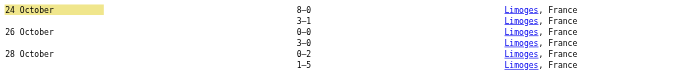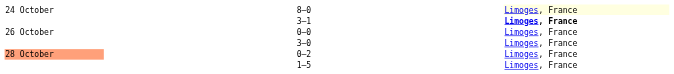(30, 10) khaki background -> (30, 10) no background
(541, 10) no background -> (541, 10) lightyellow background
(541, 21) normal -> (541, 21) bold
(30, 54) no background -> (30, 54) lightsalmon background
